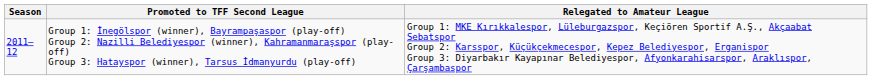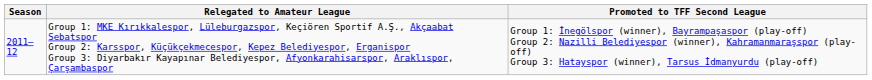columns swapped: (225, 12) <-> (636, 12)
